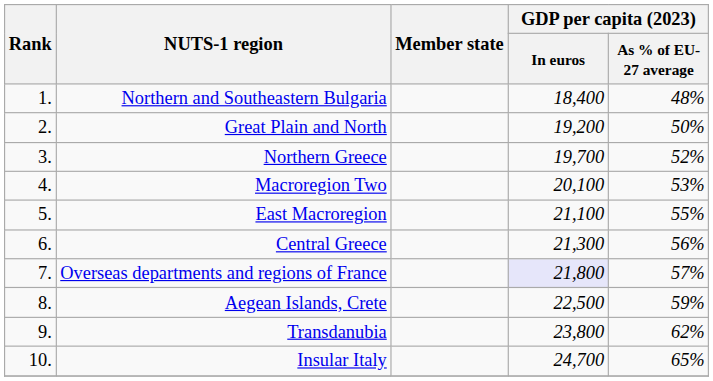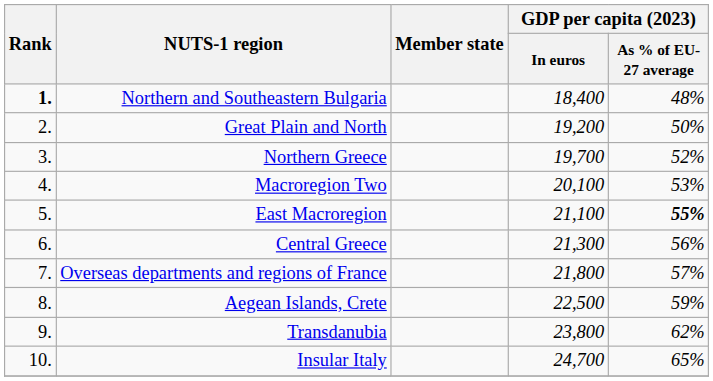(45, 98) normal -> (45, 98) bold
(688, 214) normal -> (688, 214) bold
(579, 273) lavender background -> (579, 273) no background
